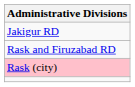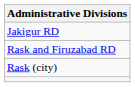(32, 67) pink background -> (32, 67) no background
